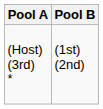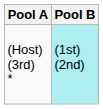(70, 57) no background -> (70, 57) paleturquoise background
